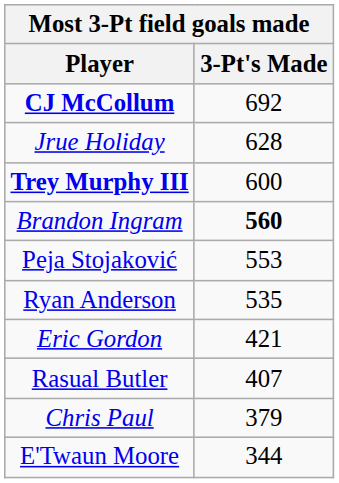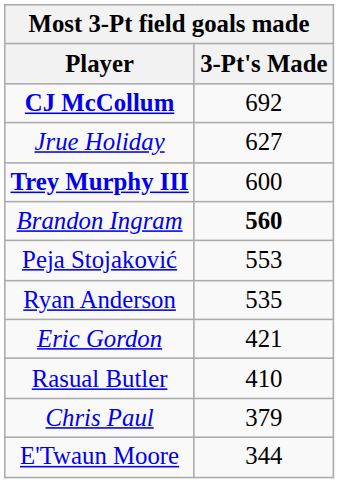(264, 142) 628 -> (264, 142) 627
(264, 378) 407 -> (264, 378) 410
